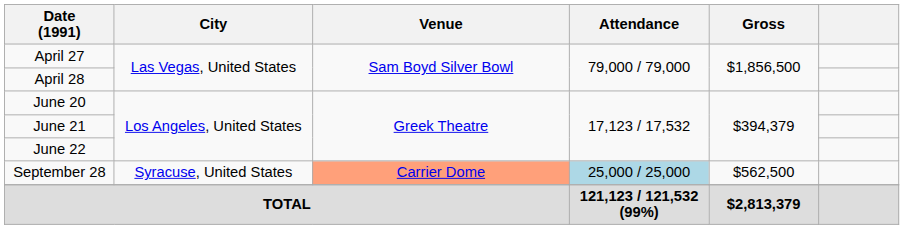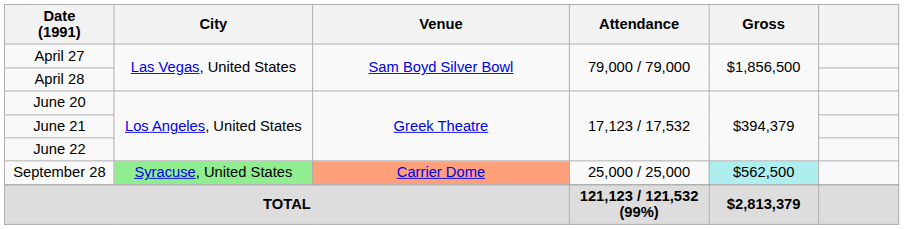(213, 172) no background -> (213, 172) lightgreen background
(639, 172) lightblue background -> (639, 172) no background
(764, 172) no background -> (764, 172) paleturquoise background
